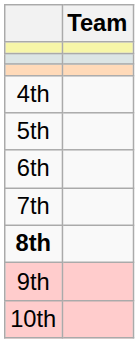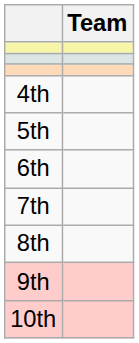(33, 243) bold -> (33, 243) normal
